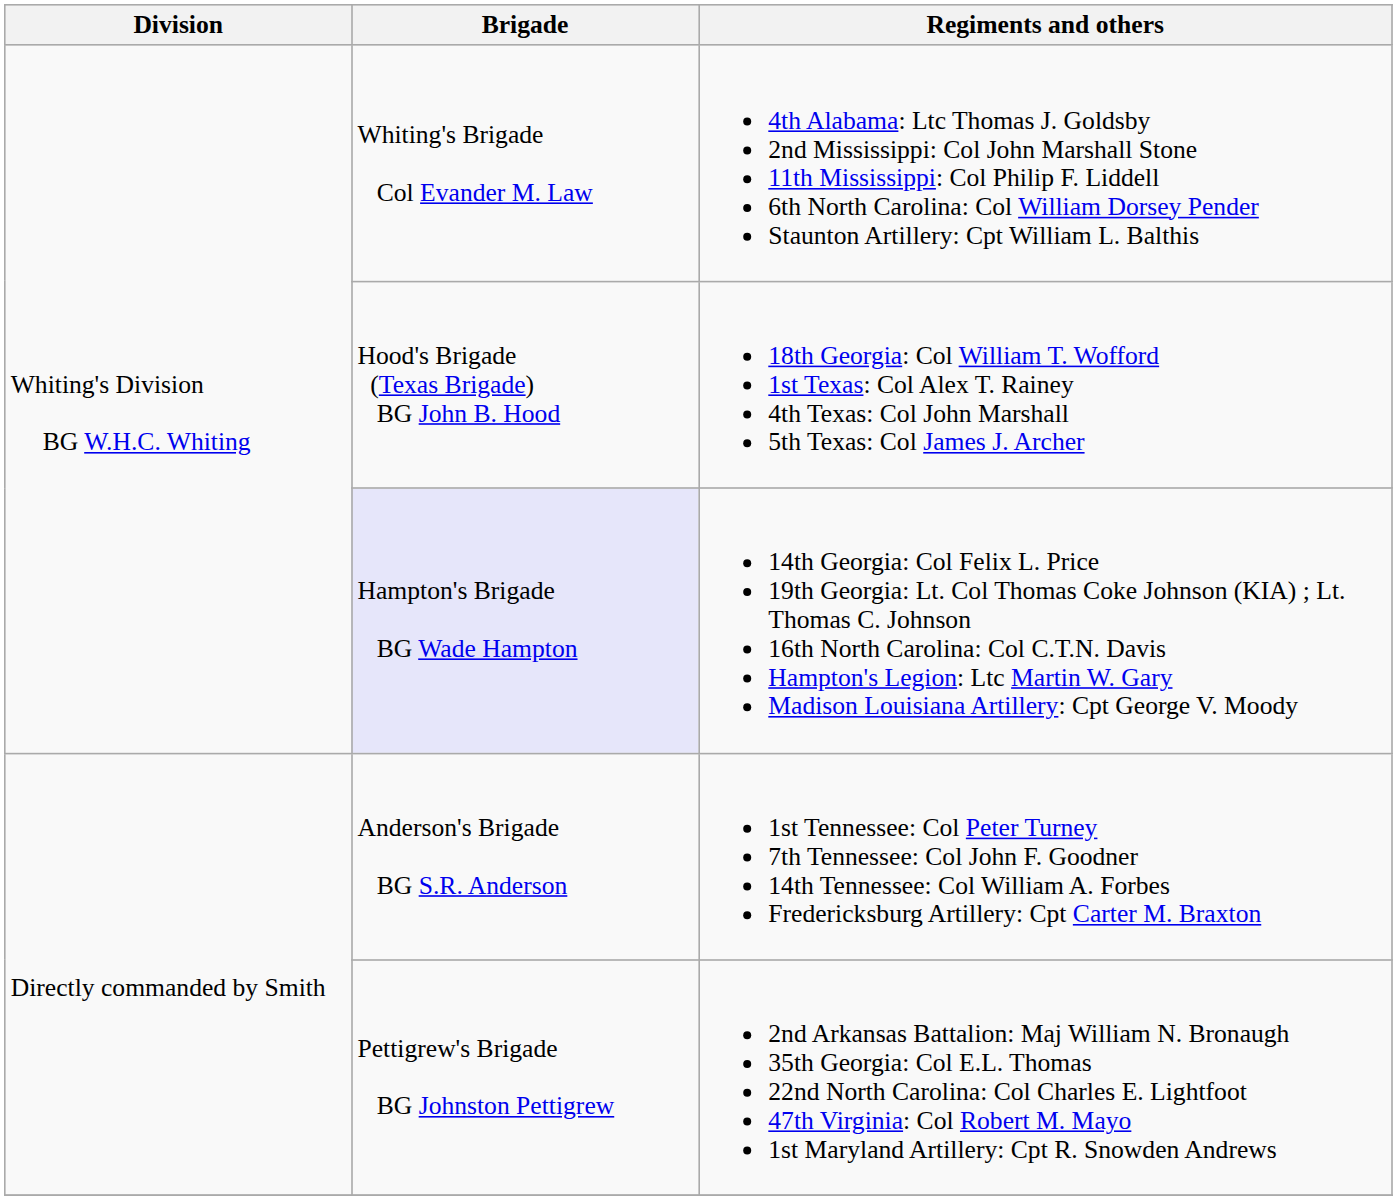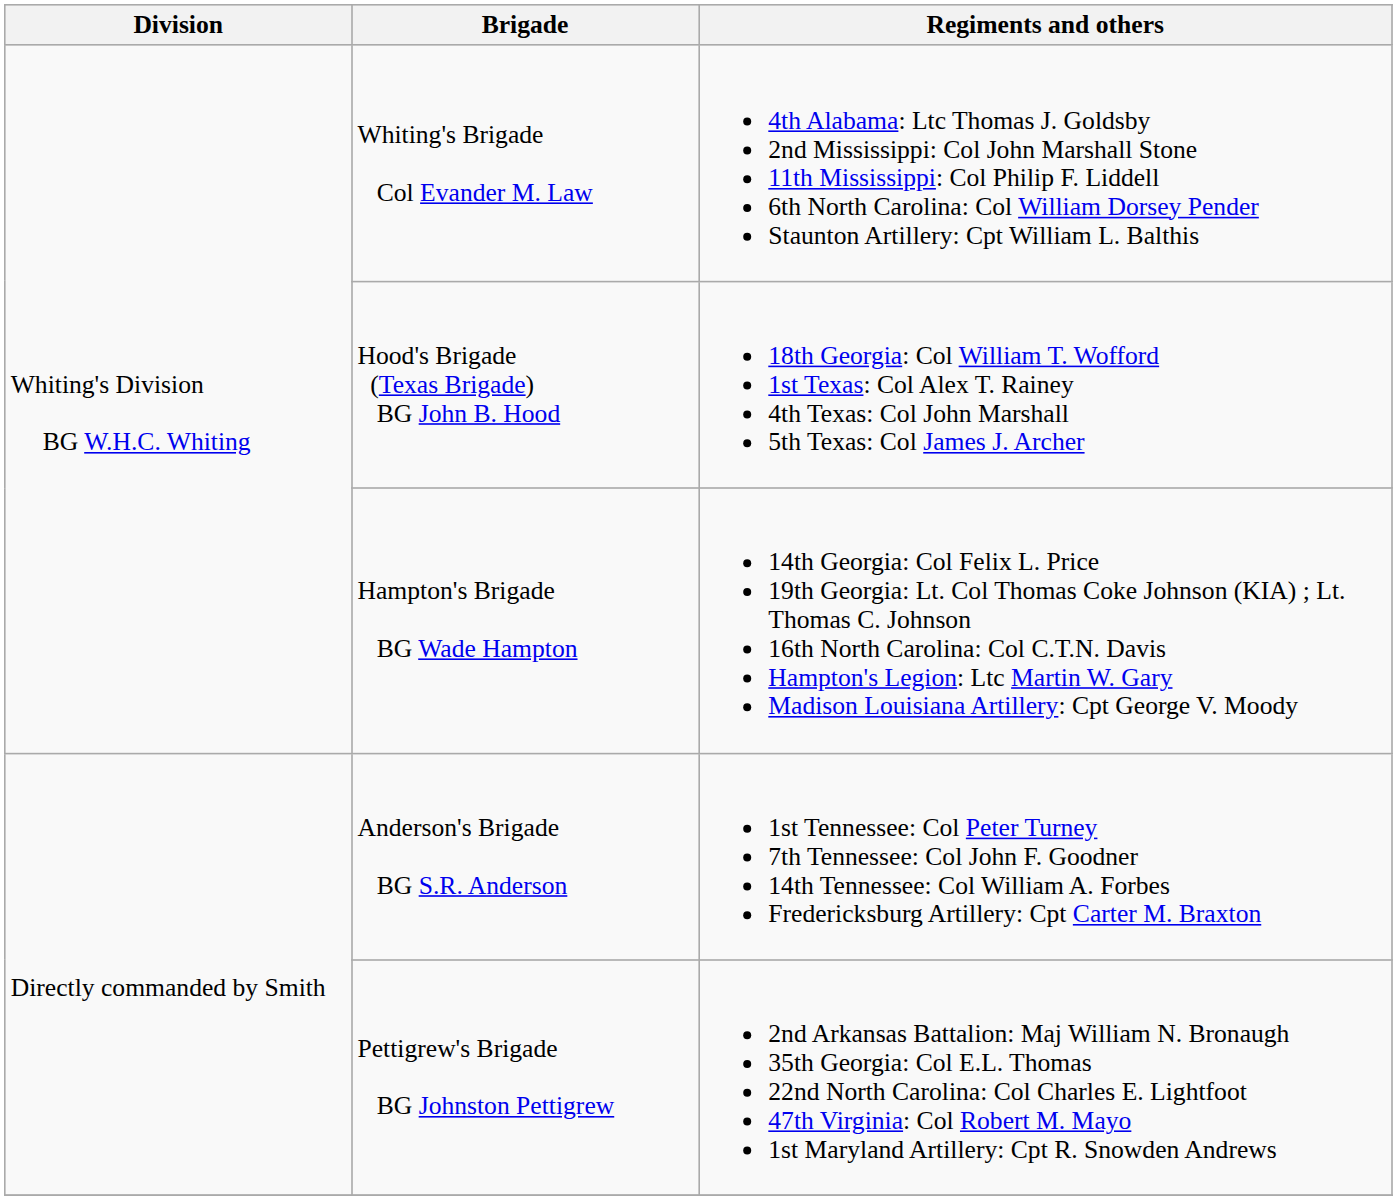(468, 620) lavender background -> (468, 620) no background
